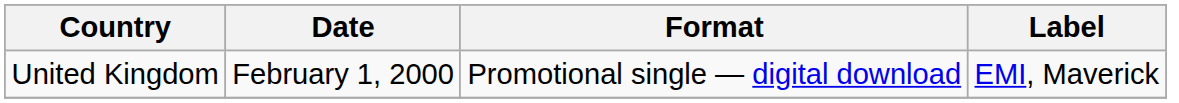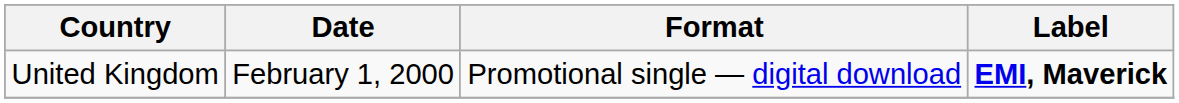(1067, 73) normal -> (1071, 73) bold
